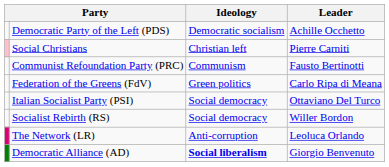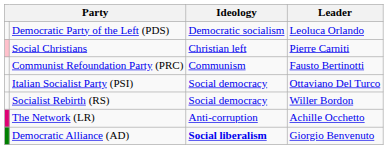(327, 30) Achille Occhetto -> (327, 30) Leoluca Orlando
- row: (82, 83)
(327, 135) Leoluca Orlando -> (327, 118) Achille Occhetto
